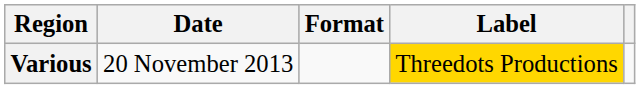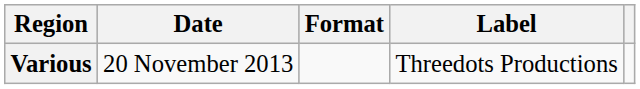(507, 63) gold background -> (507, 63) no background
